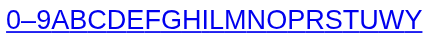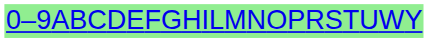(214, 20) no background -> (214, 20) lightgreen background
